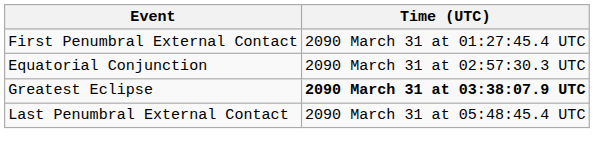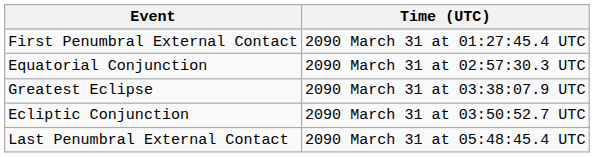(445, 91) bold -> (445, 91) normal
+ row: (99, 115)
